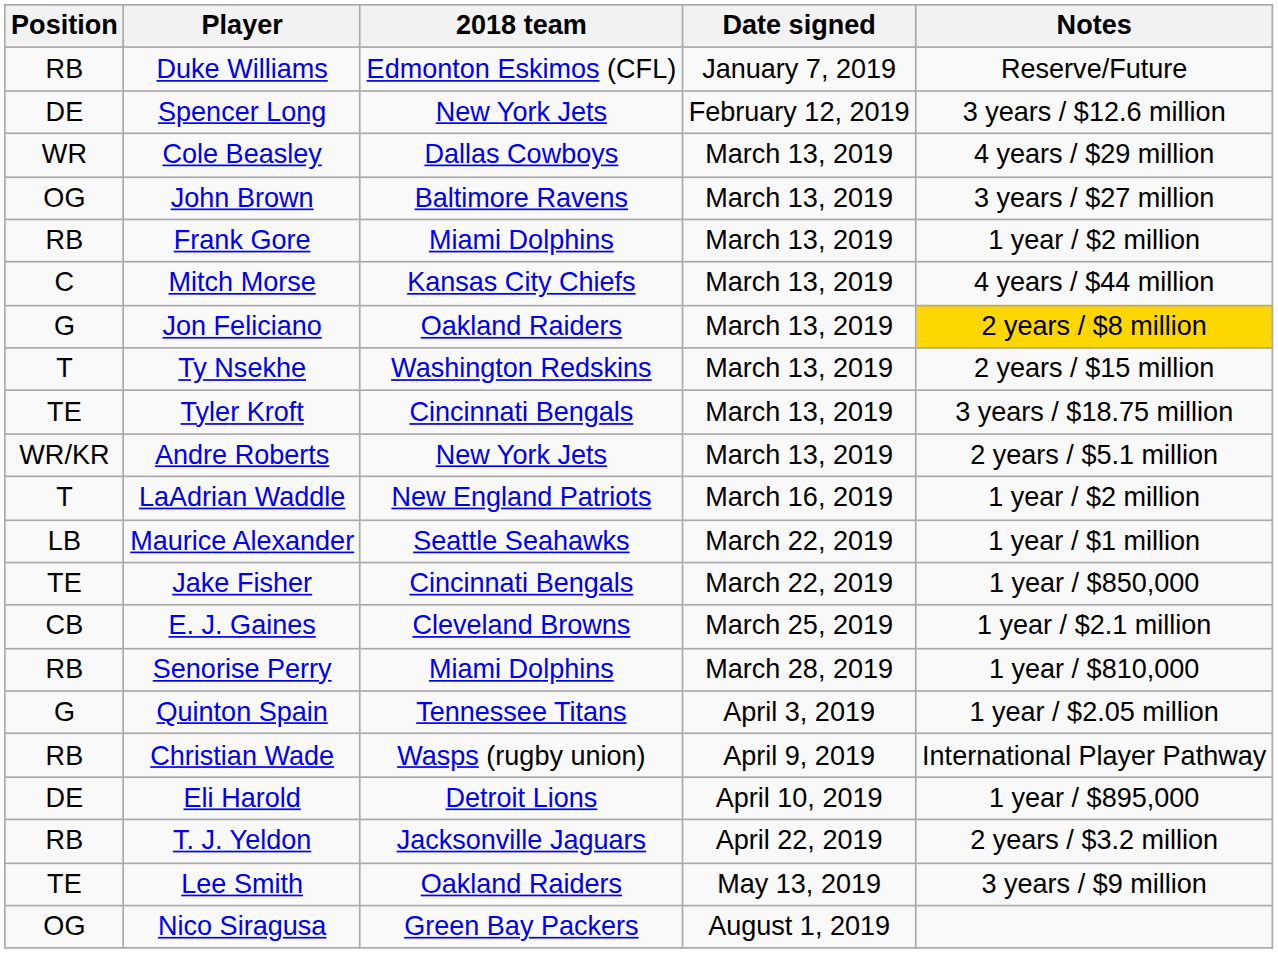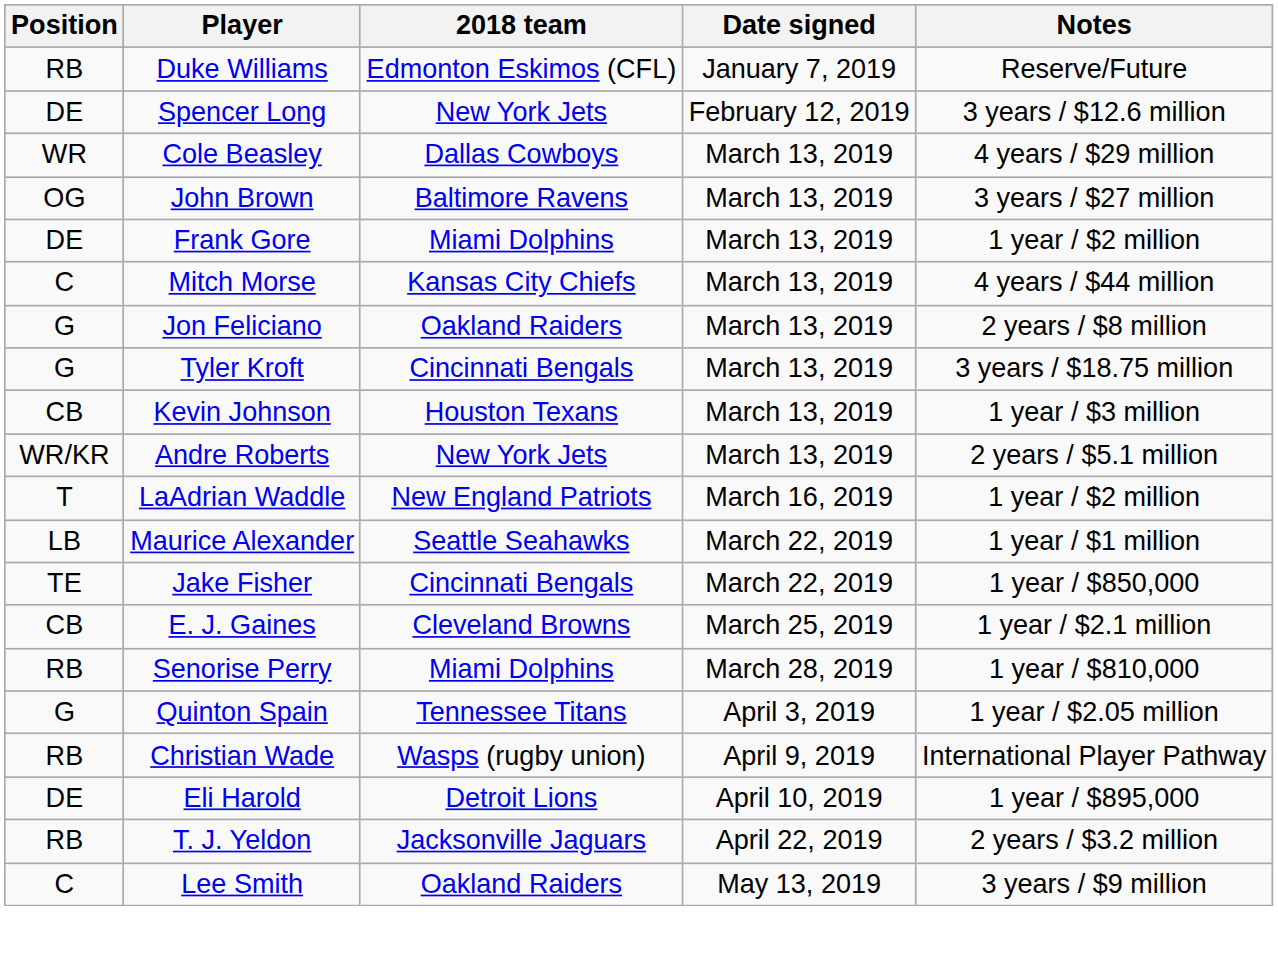(64, 240) RB -> (64, 240) DE
(1094, 326) gold background -> (1094, 326) no background
- row: (242, 369)
(64, 411) TE -> (64, 369) G
+ row: (242, 411)
(64, 883) TE -> (64, 883) C
- row: (242, 926)
